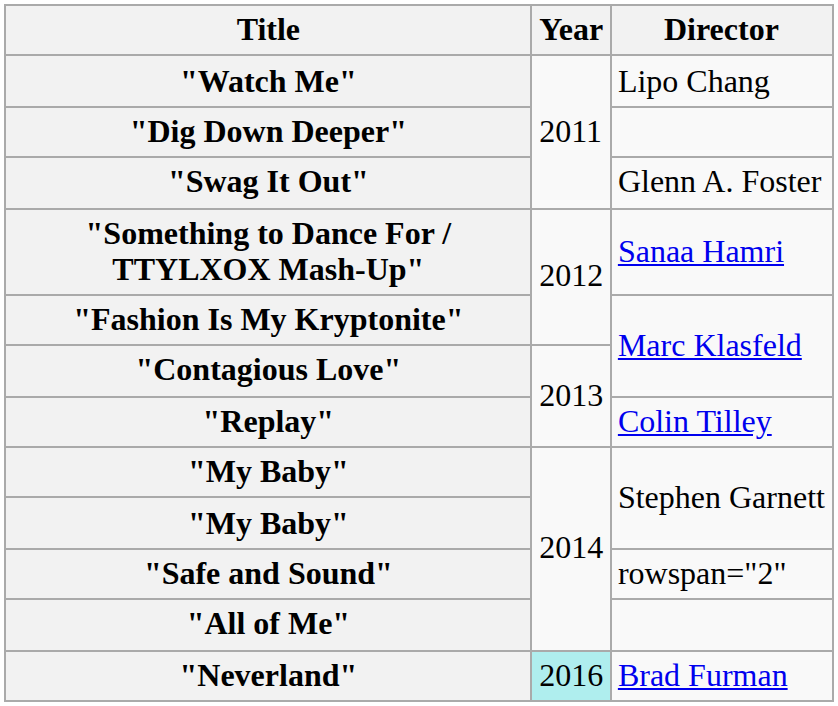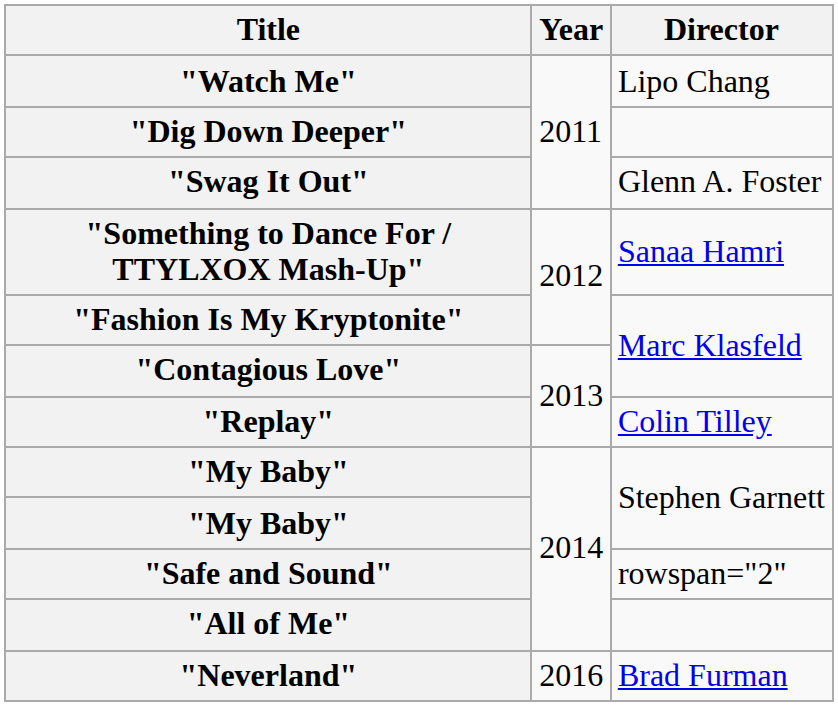(571, 674) paleturquoise background -> (571, 674) no background
